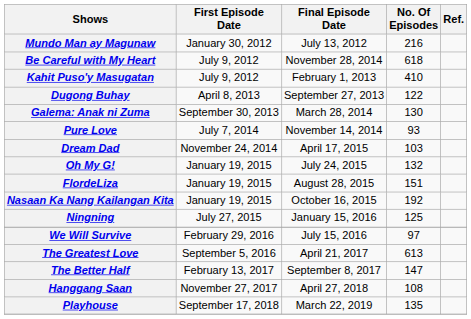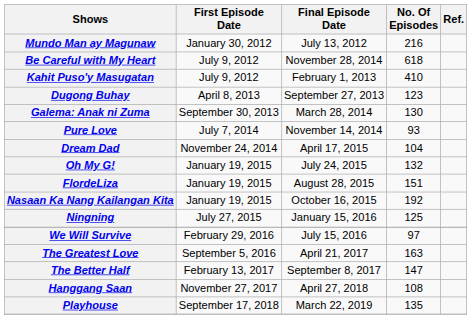(414, 95) 122 -> (414, 95) 123
(414, 148) 103 -> (414, 148) 104
(414, 253) 613 -> (414, 253) 163
